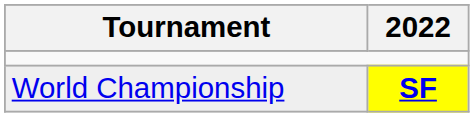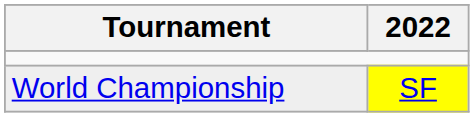(418, 88) bold -> (418, 88) normal
